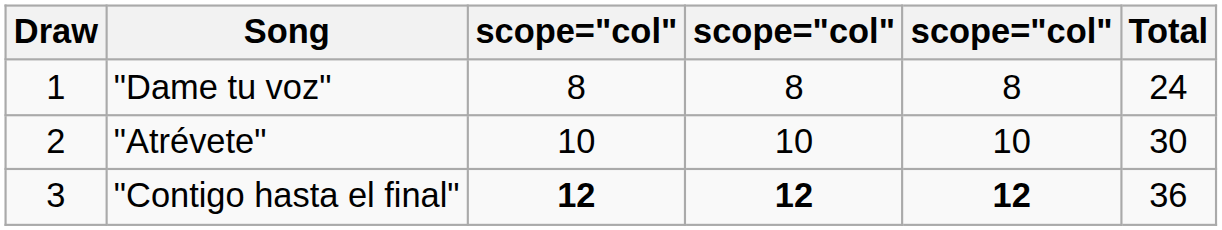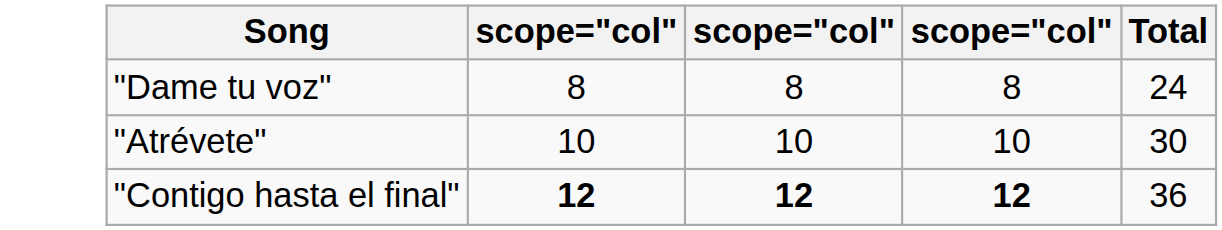- column: (56, 32)
